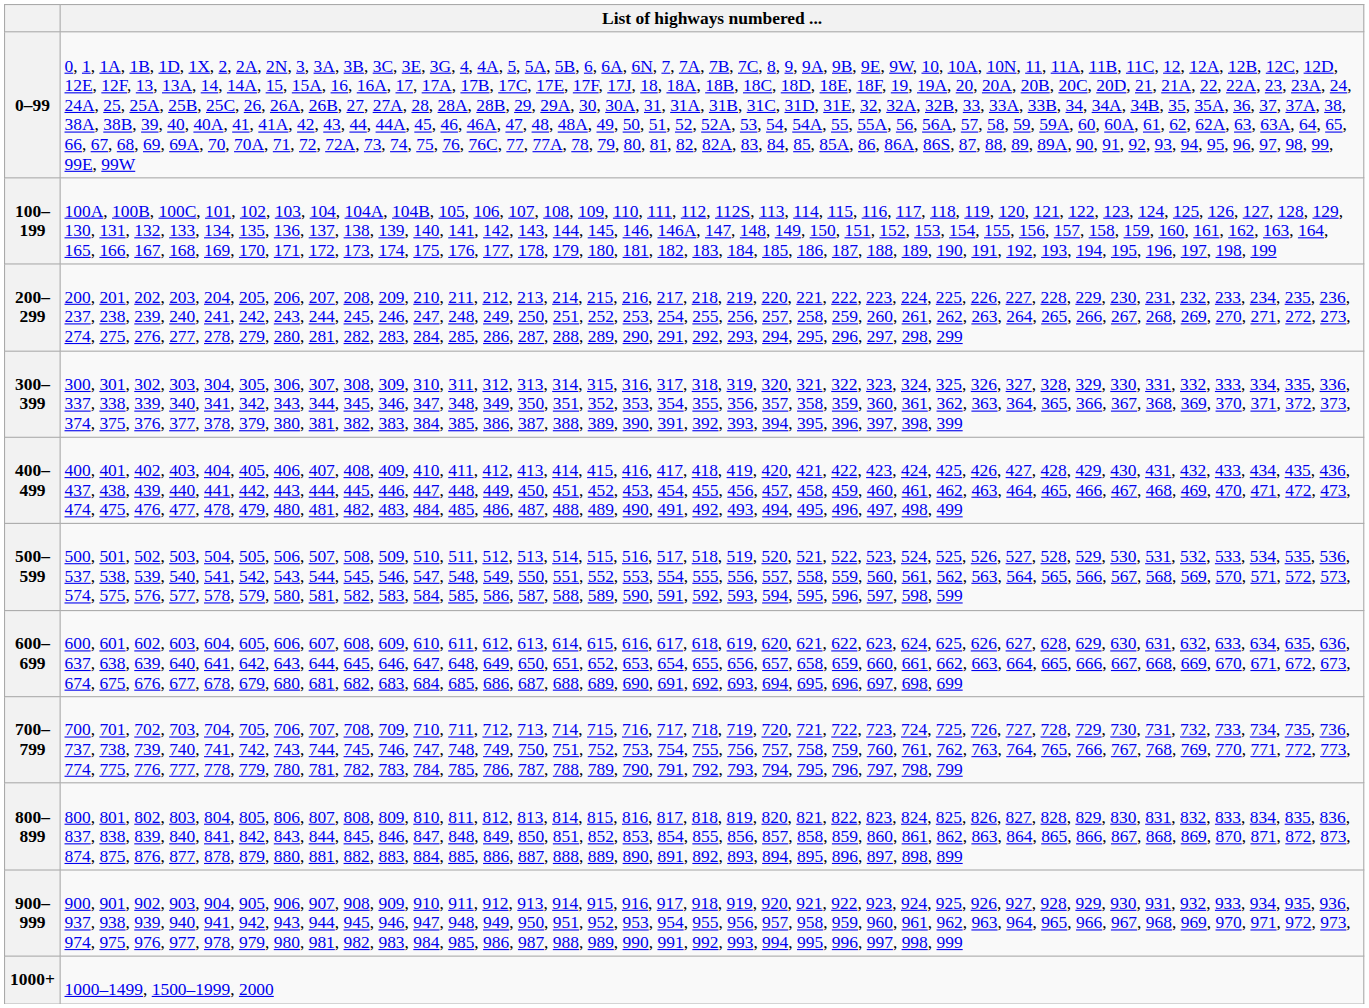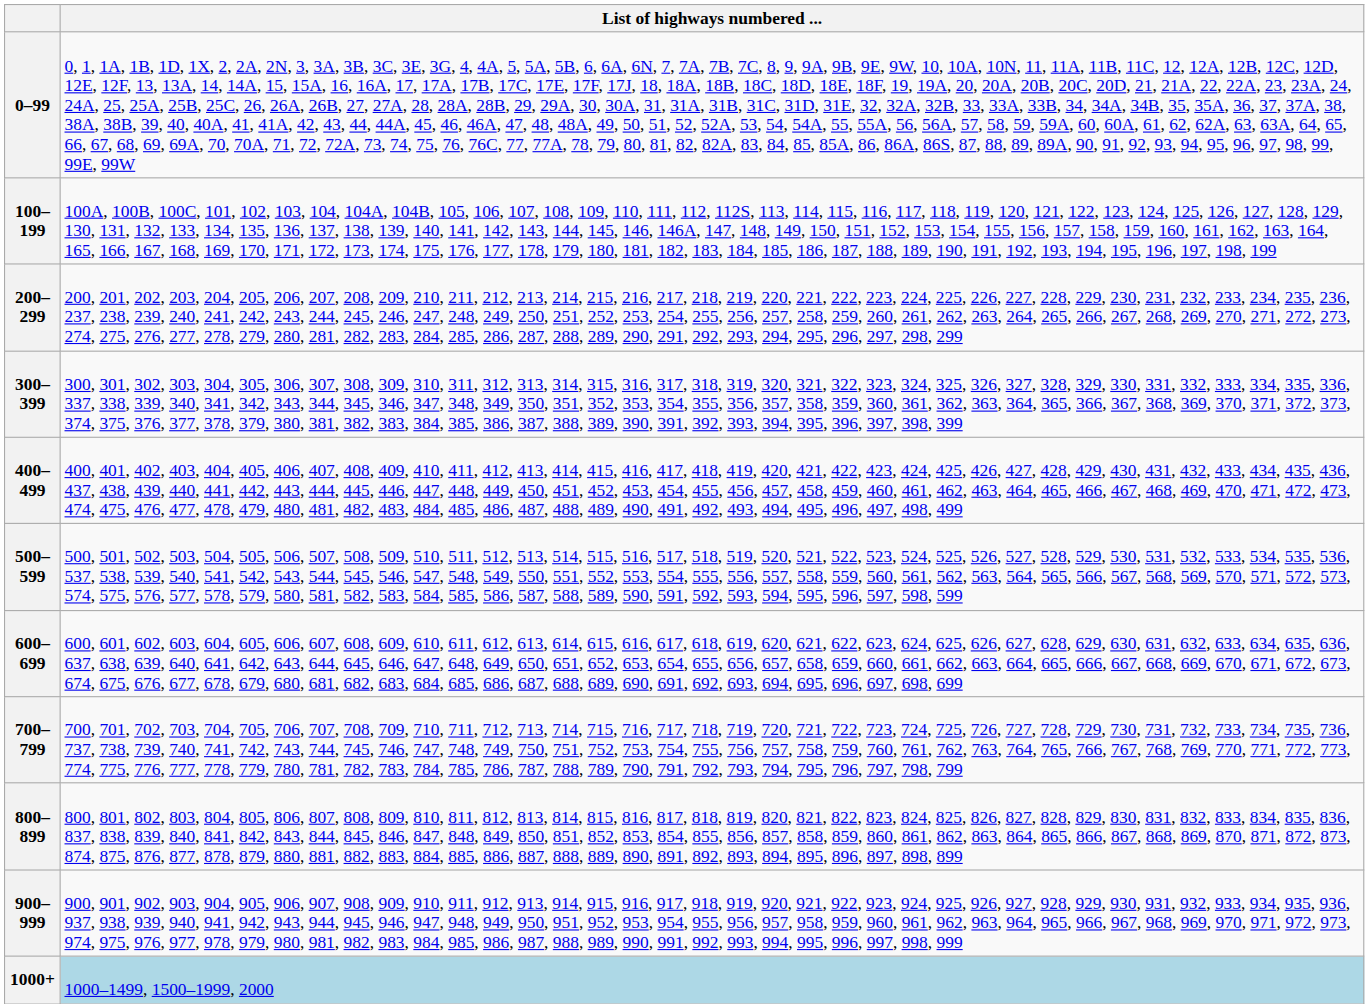(169, 989) no background -> (169, 989) lightblue background
